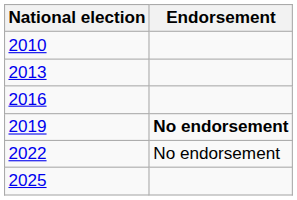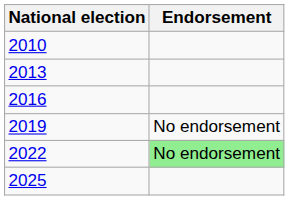(221, 126) bold -> (217, 126) normal
(217, 153) no background -> (217, 153) lightgreen background
